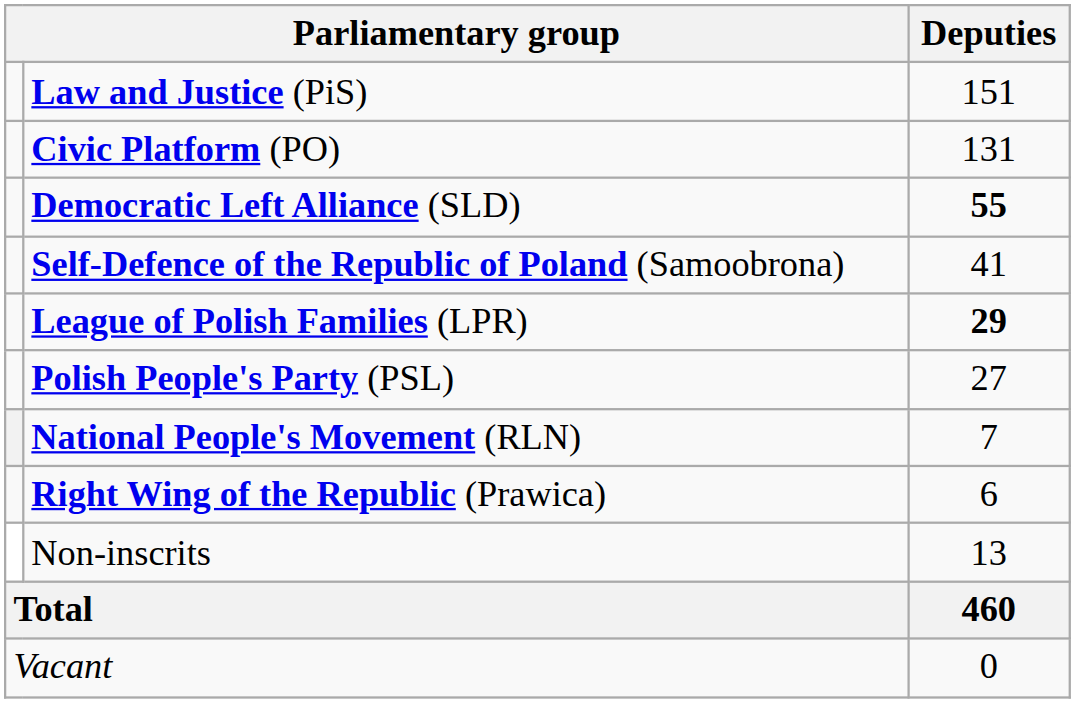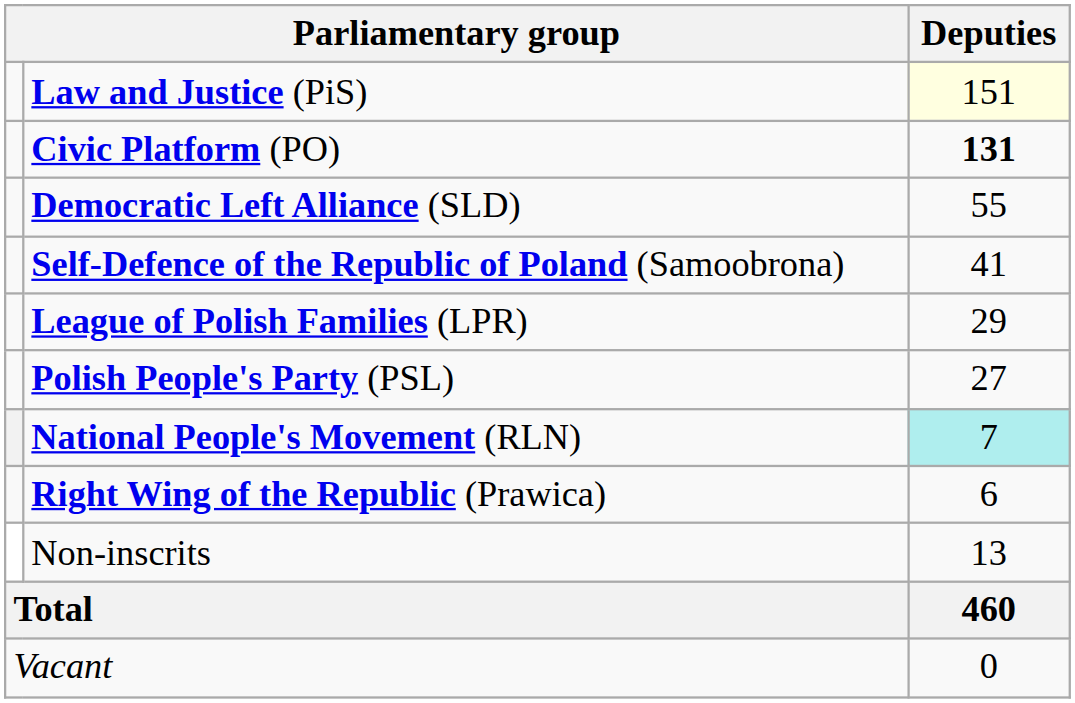(989, 90) no background -> (989, 90) lightyellow background
(989, 148) normal -> (989, 148) bold
(989, 206) bold -> (989, 206) normal
(989, 321) bold -> (989, 321) normal
(989, 436) no background -> (989, 436) paleturquoise background
